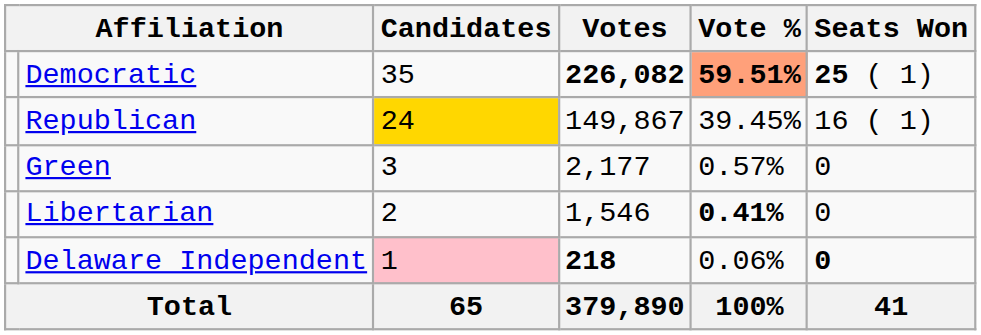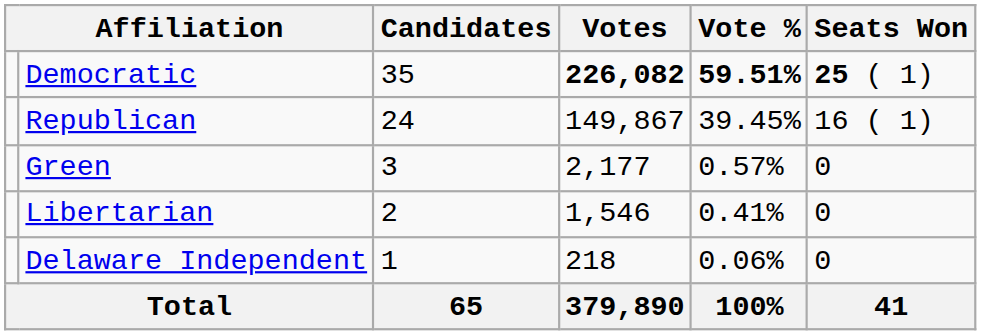(749, 75) lightsalmon background -> (749, 75) no background
(398, 121) gold background -> (398, 121) no background
(741, 214) bold -> (741, 214) normal
(389, 260) pink background -> (389, 260) no background
(591, 260) bold -> (591, 260) normal
(823, 260) bold -> (823, 260) normal
